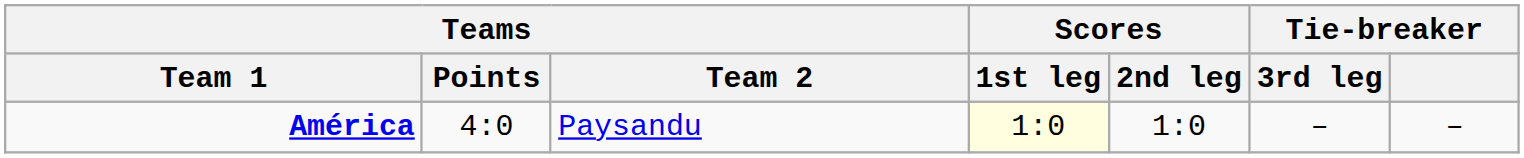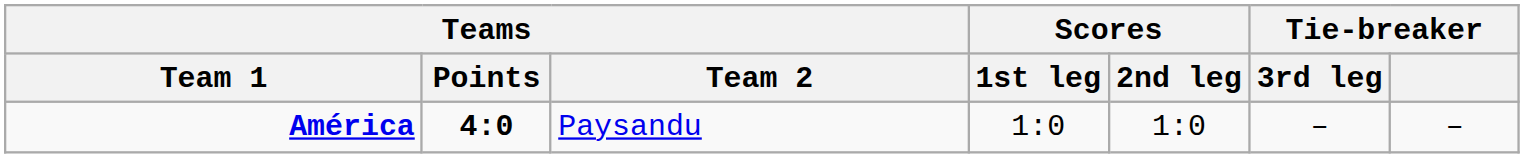(486, 127) normal -> (486, 127) bold
(1038, 127) lightyellow background -> (1038, 127) no background
